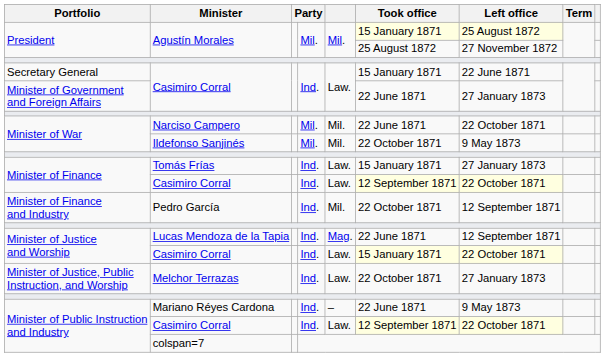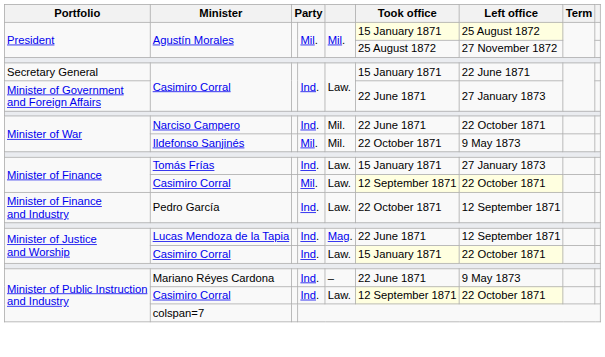(309, 125) Mil. -> (310, 125) Ind.
(310, 184) Ind. -> (309, 184) Mil.
(336, 208) Mil. -> (339, 208) Law.
- row: (70, 279)
